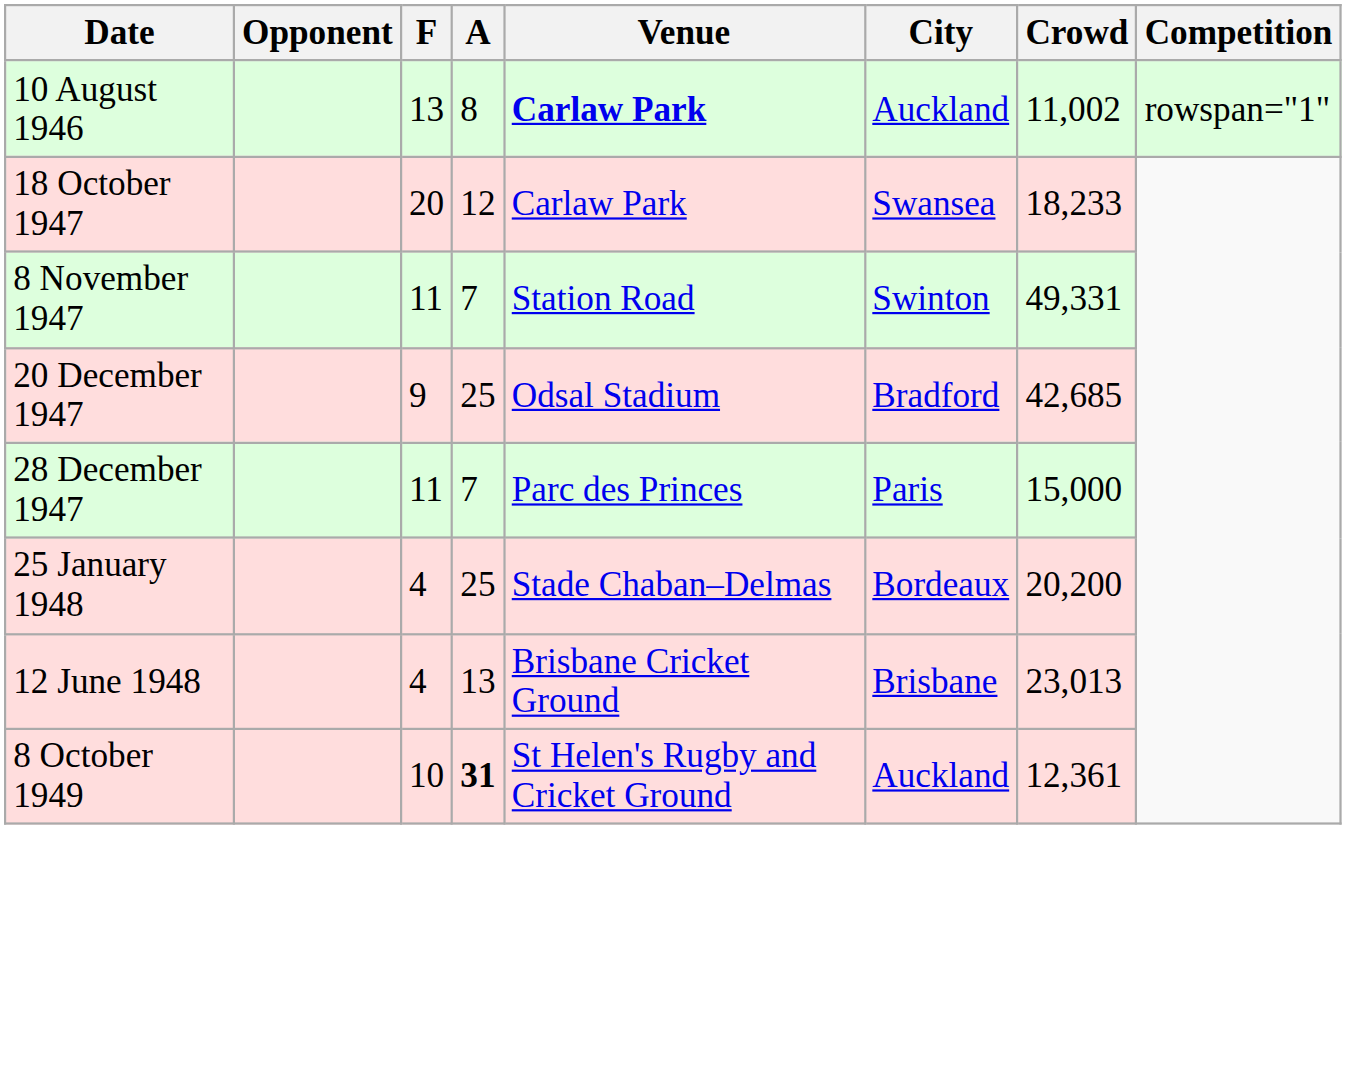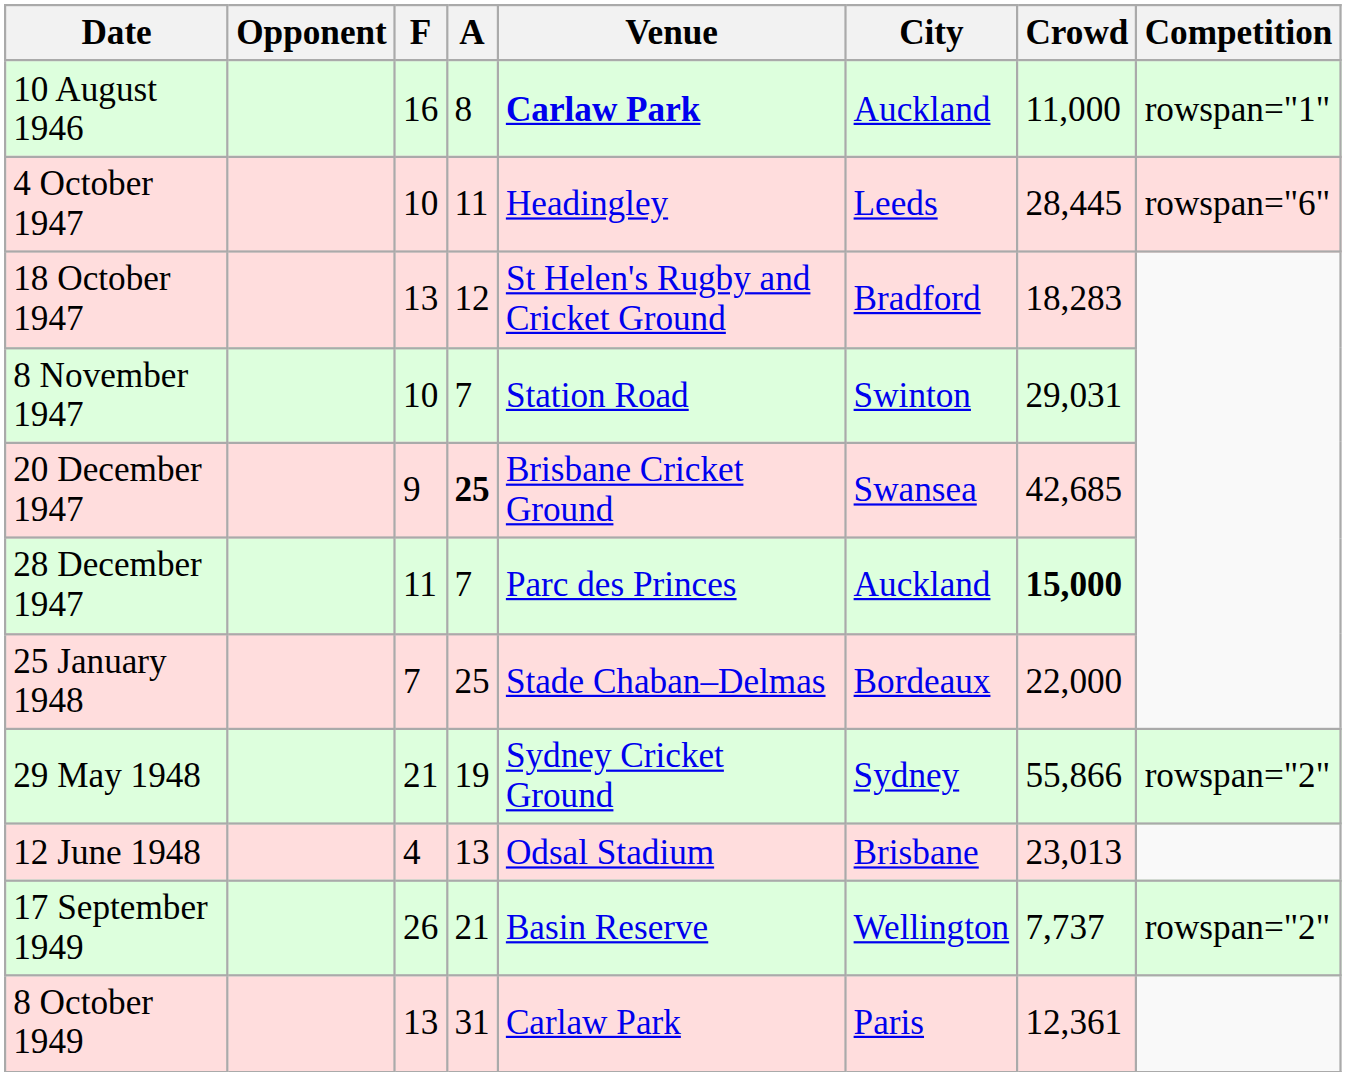(427, 108) 13 -> (421, 108) 16
(1073, 108) 11,002 -> (1073, 108) 11,000
+ row: (83, 203)
(427, 203) 20 -> (421, 298) 13
(599, 203) Carlaw Park -> (658, 298) St Helen's Rugby and Cricket Ground
(934, 203) Swansea -> (917, 298) Bradford
(1074, 203) 18,233 -> (1074, 298) 18,283
(426, 298) 11 -> (421, 394) 10
(1074, 298) 49,331 -> (1074, 394) 29,031
(478, 394) normal -> (472, 489) bold
(616, 394) Odsal Stadium -> (625, 489) Brisbane Cricket Ground
(936, 394) Bradford -> (915, 489) Swansea
(908, 489) Paris -> (922, 585) Auckland
(1074, 489) normal -> (1074, 585) bold
(418, 585) 4 -> (412, 680) 7
(1074, 585) 20,200 -> (1074, 680) 22,000
+ row: (107, 776)
(631, 680) Brisbane Cricket Ground -> (610, 851) Odsal Stadium
+ row: (110, 927)
(427, 776) 10 -> (421, 1022) 13
(478, 776) bold -> (472, 1022) normal
(664, 776) St Helen's Rugby and Cricket Ground -> (593, 1022) Carlaw Park
(941, 776) Auckland -> (889, 1022) Paris
